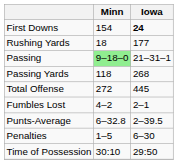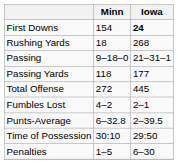(141, 43) 177 -> (141, 43) 268
(112, 58) lightgreen background -> (112, 58) no background
(141, 74) 268 -> (141, 74) 177
rows swapped: (27, 136) <-> (49, 151)
